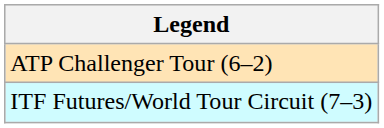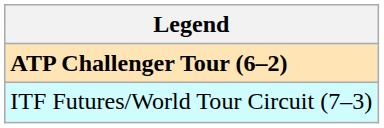(141, 62) normal -> (149, 62) bold
